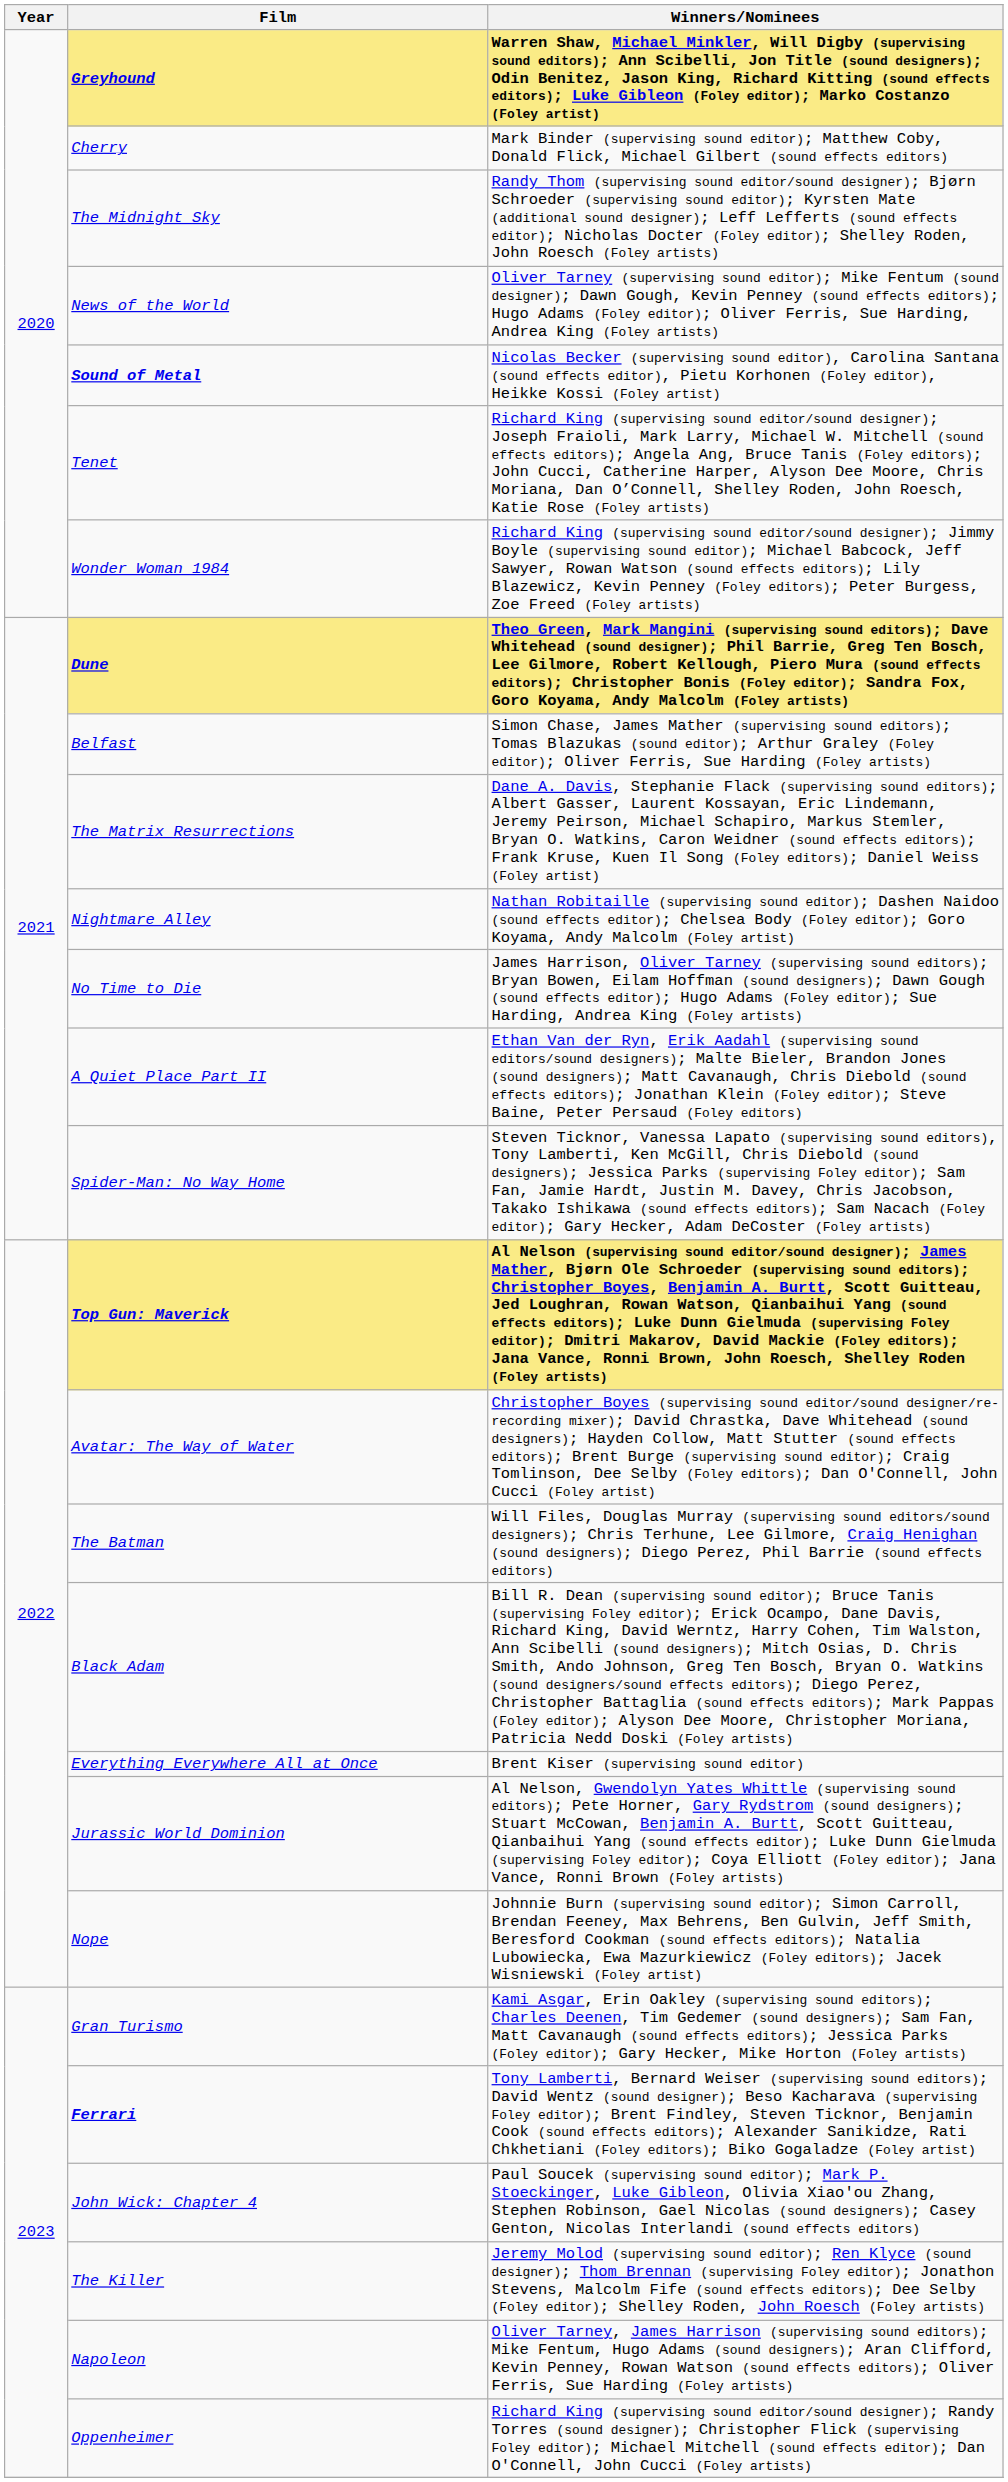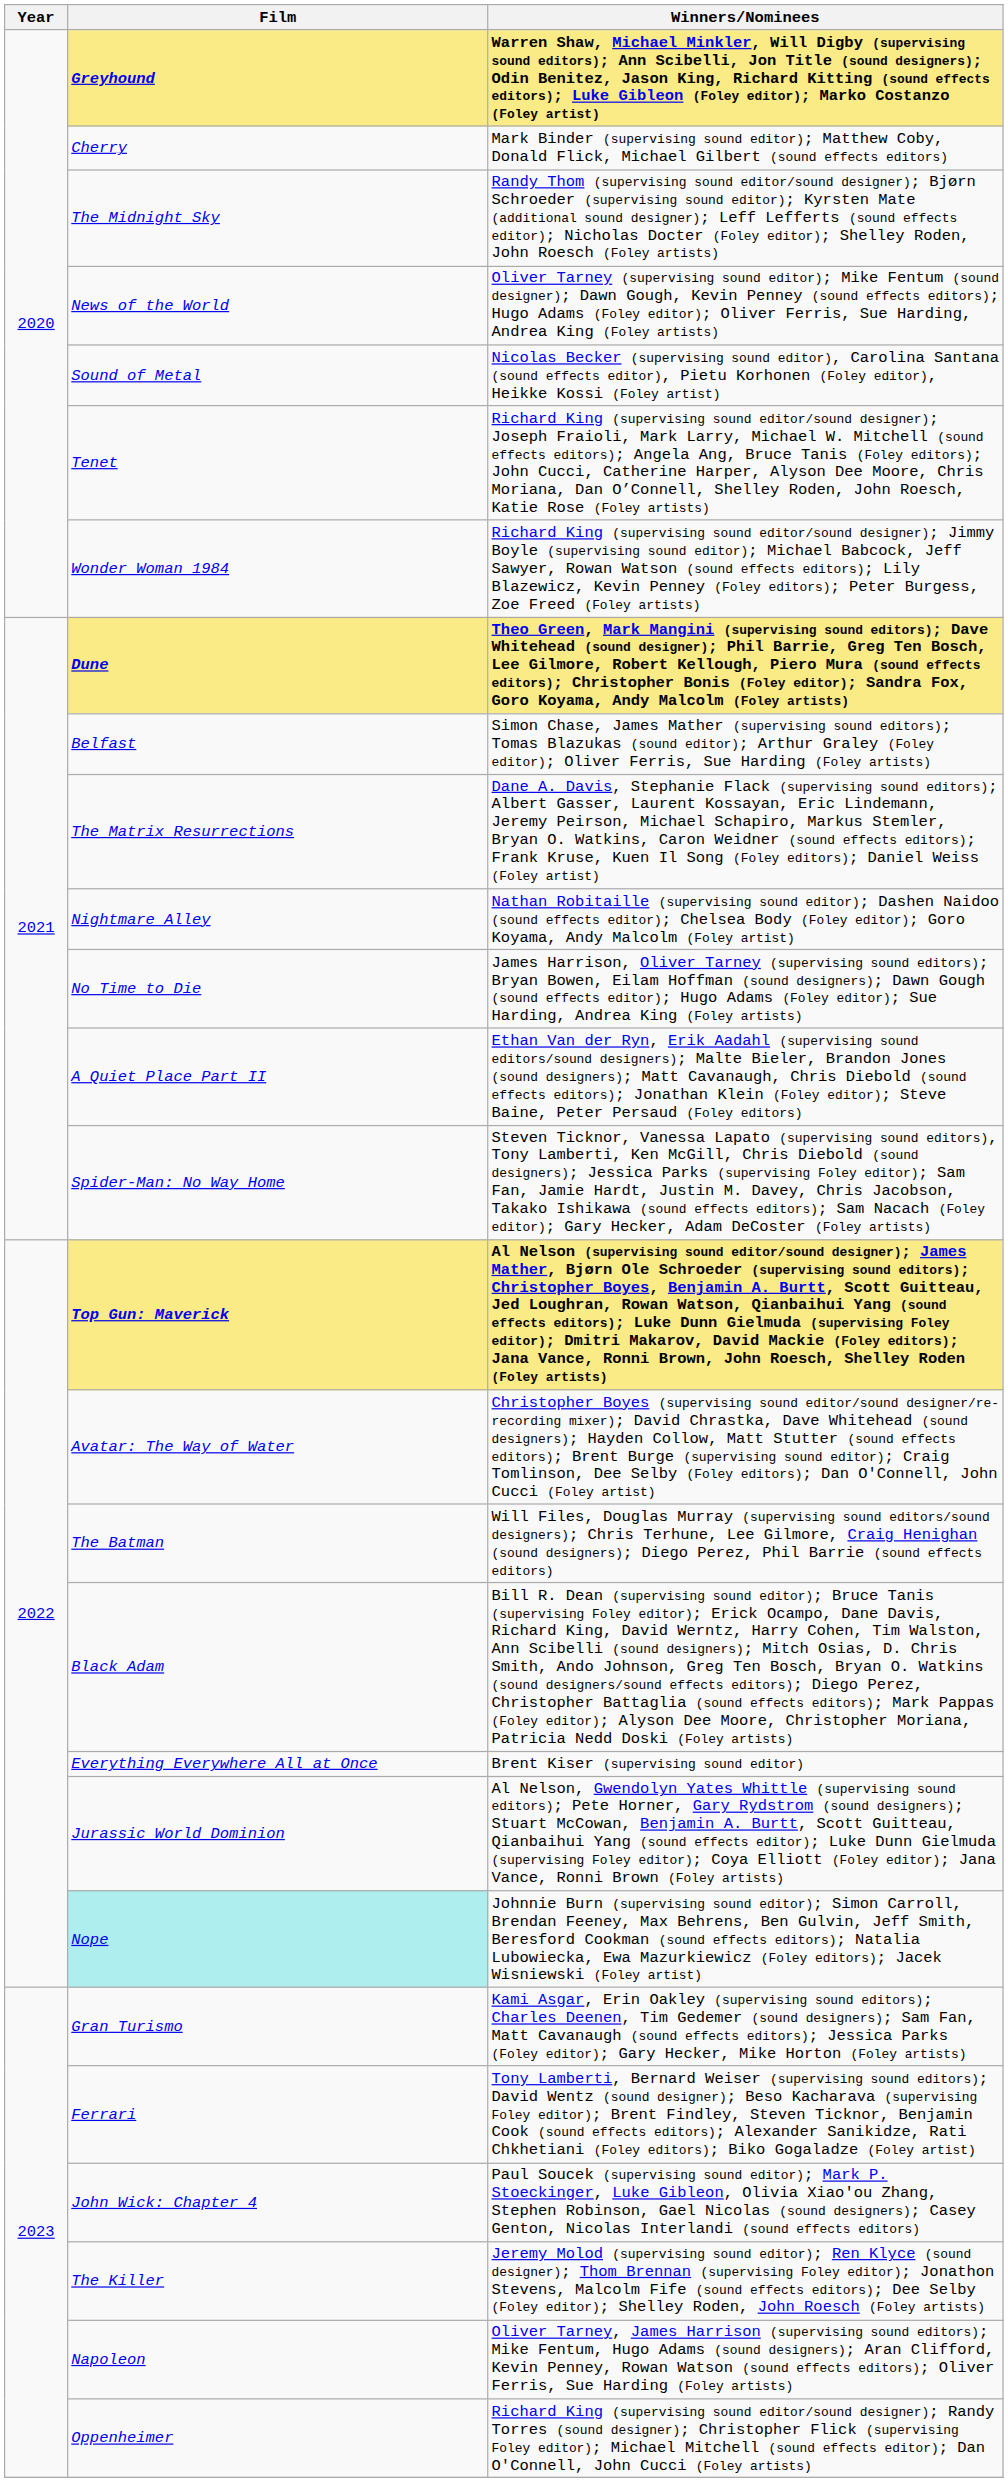(136, 375) bold -> (136, 375) normal
(90, 1939) no background -> (90, 1939) paleturquoise background
(104, 2114) bold -> (104, 2114) normal
